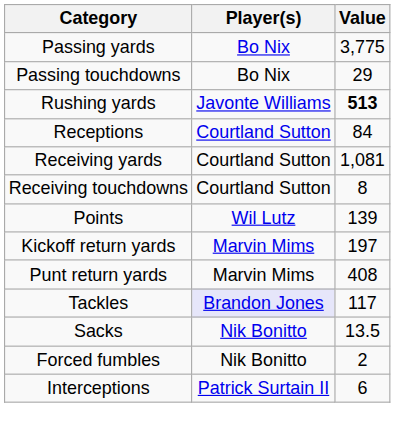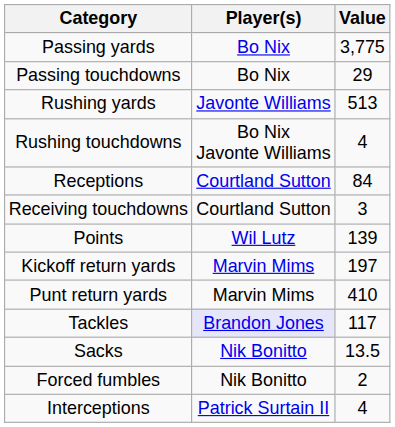(362, 103) bold -> (362, 103) normal
+ row: (98, 142)
- row: (98, 160)
(362, 189) 8 -> (362, 209) 3
(362, 274) 408 -> (362, 294) 410
(362, 388) 6 -> (362, 408) 4
